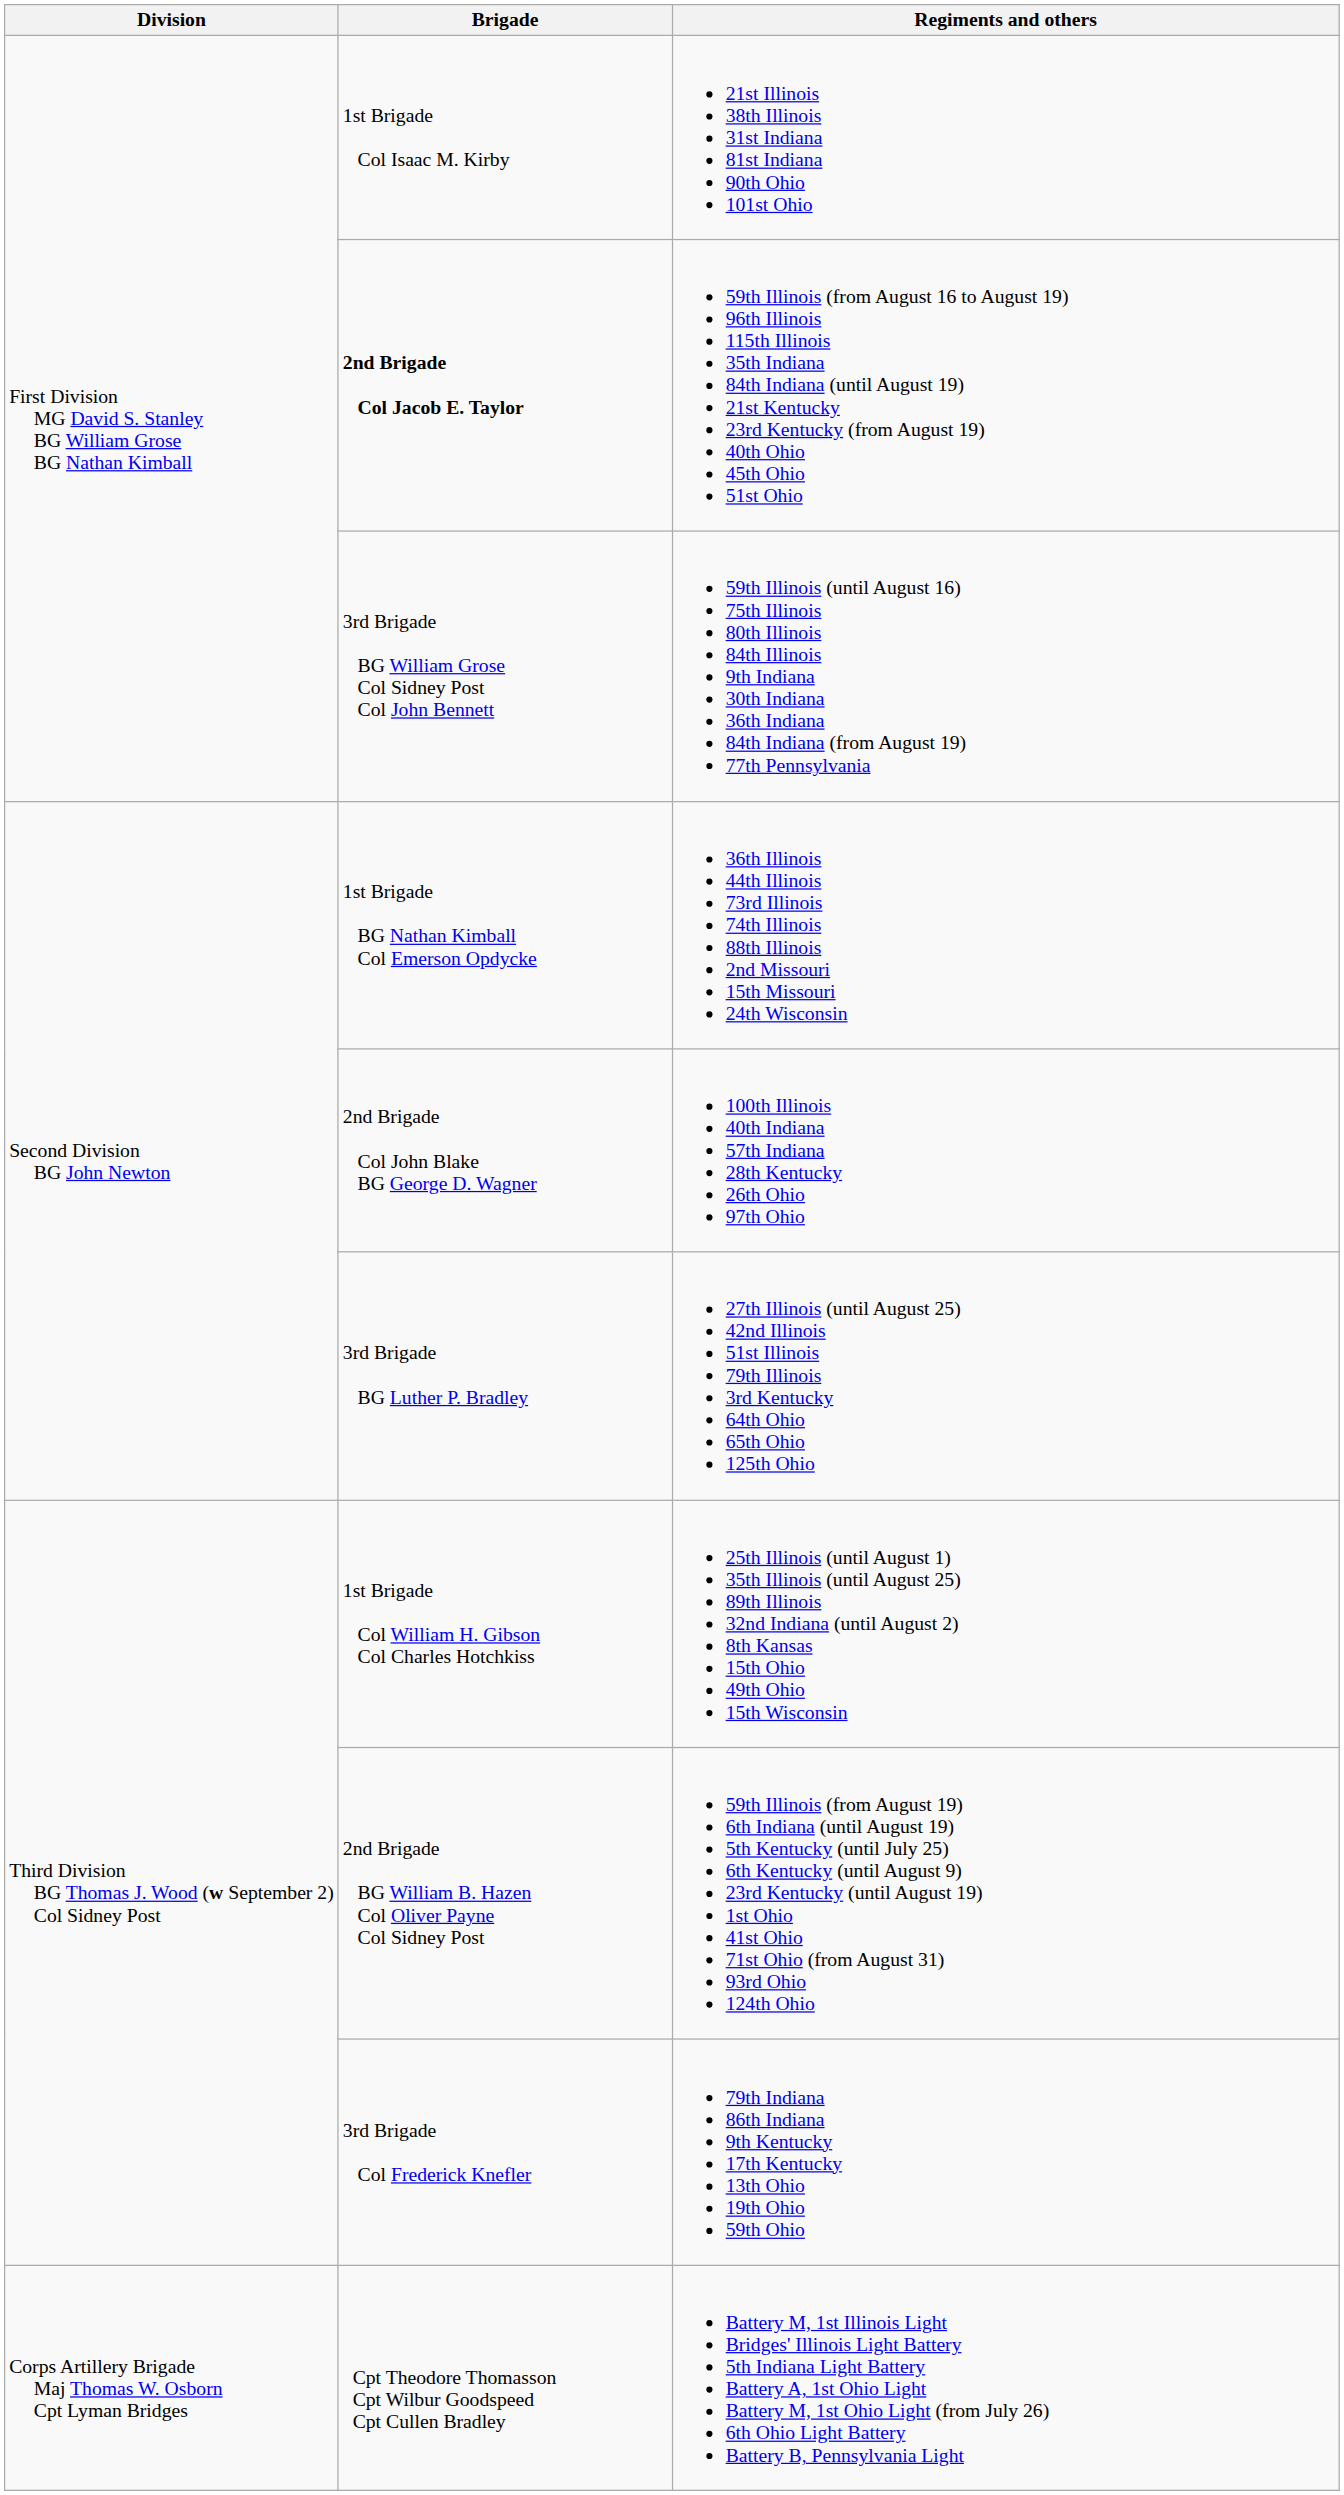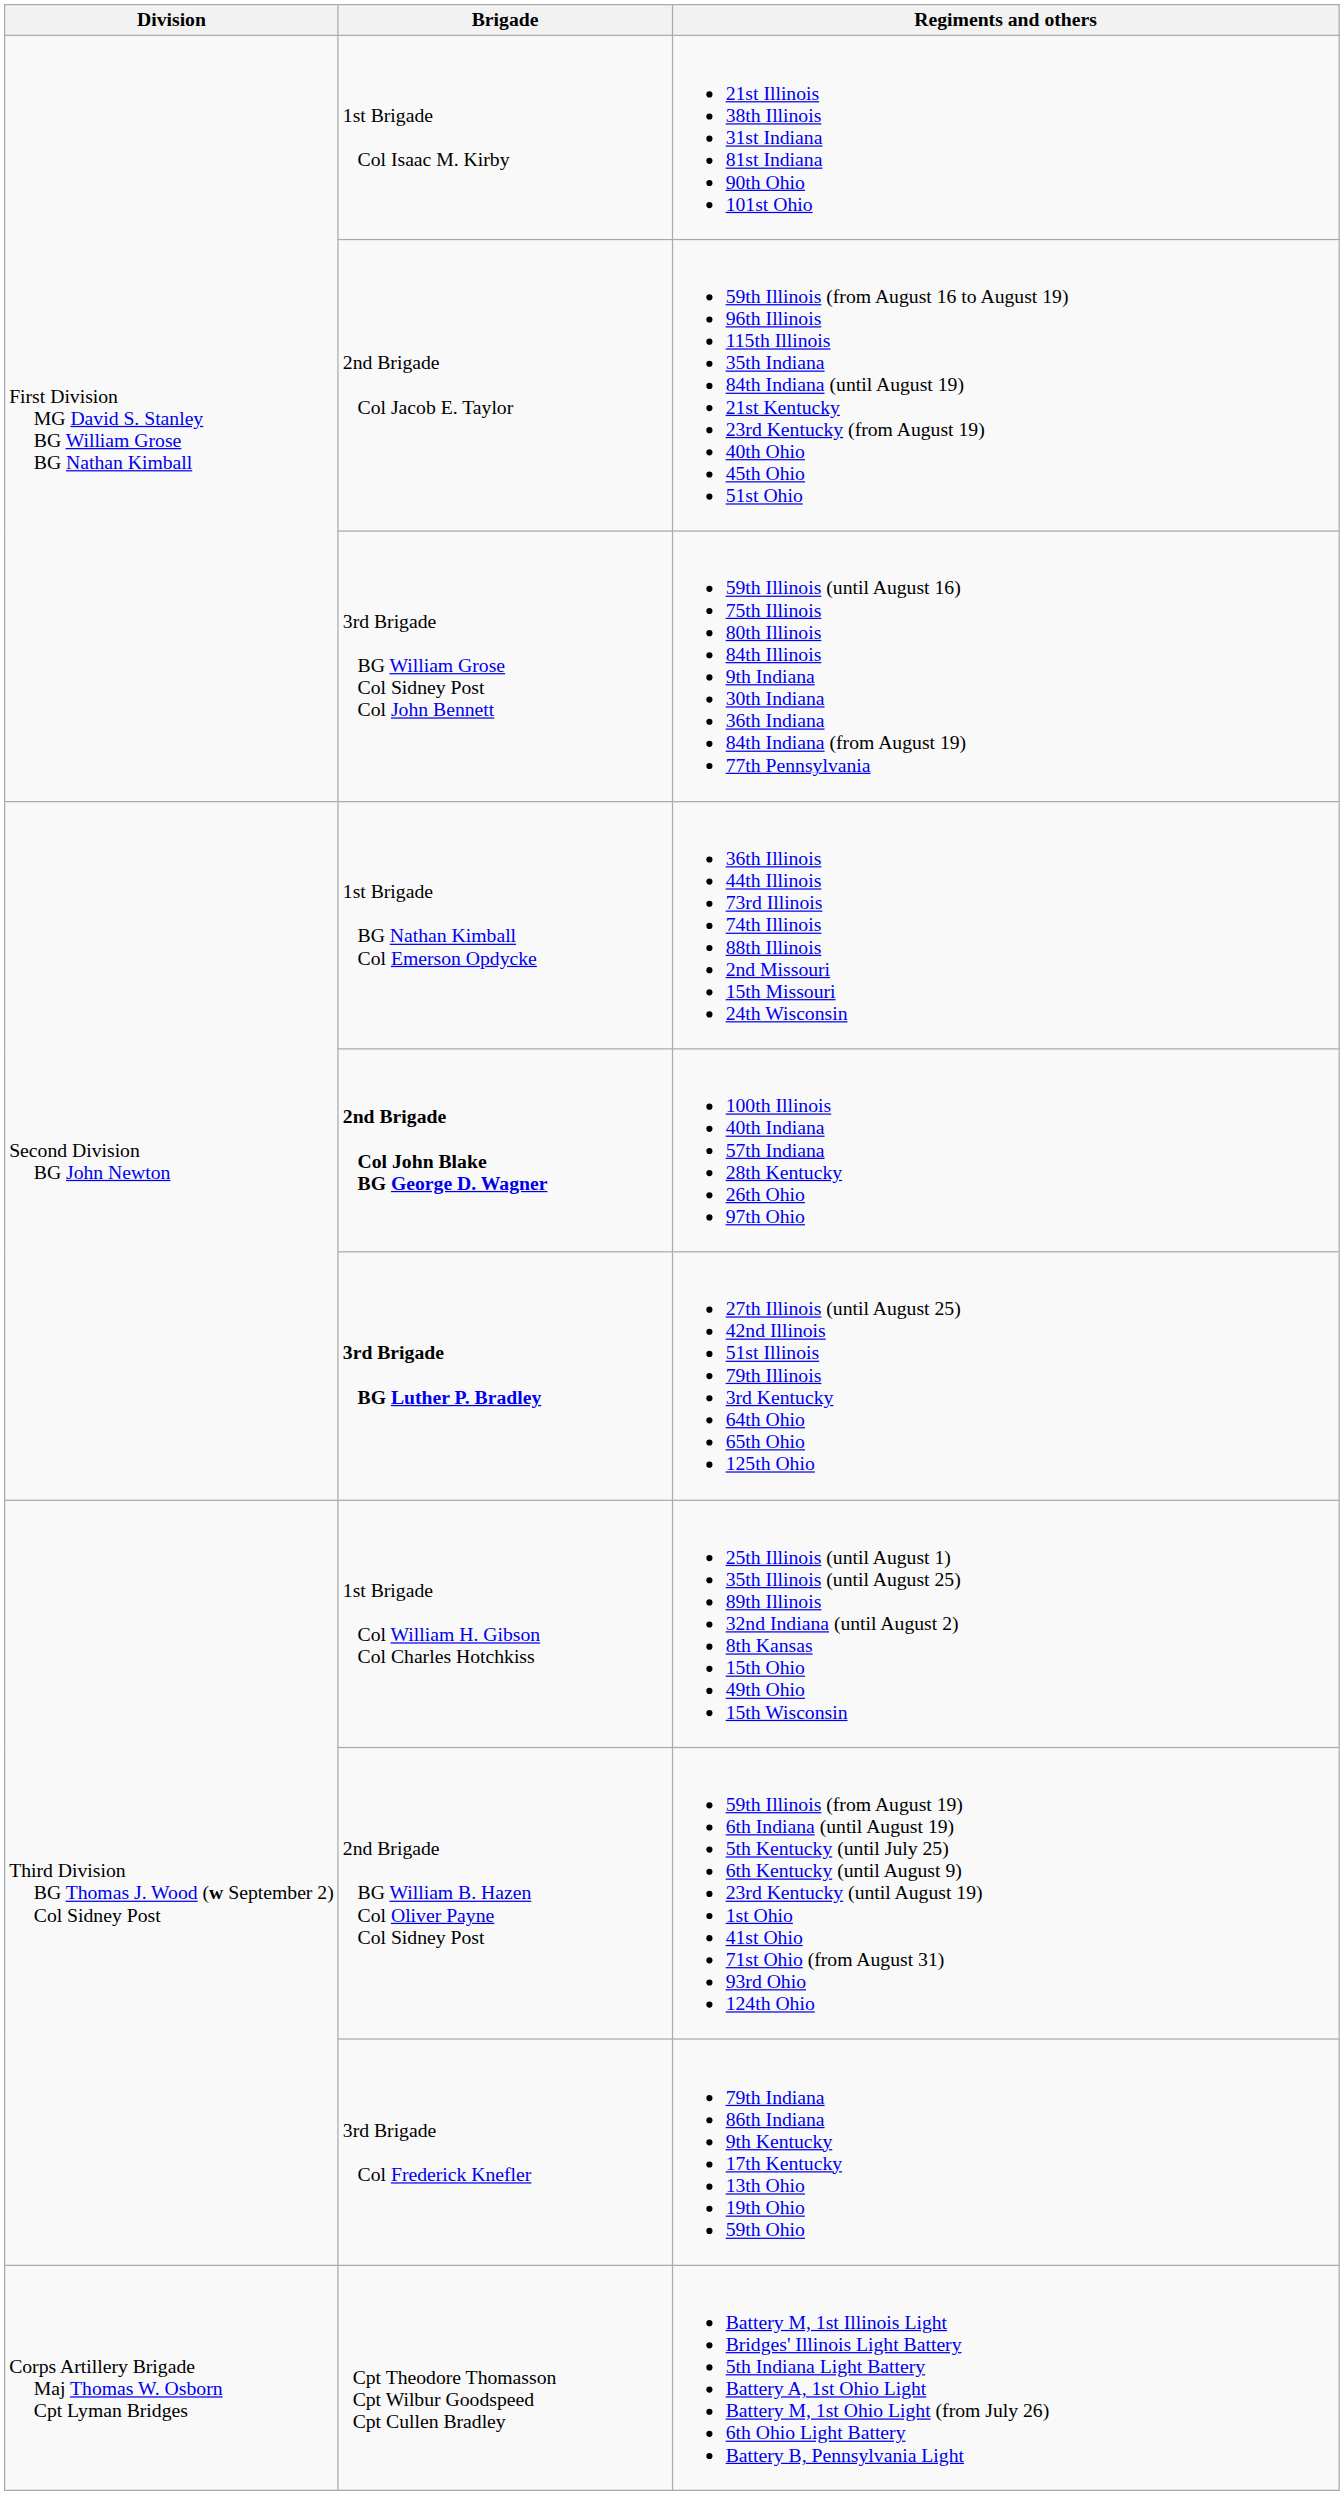(433, 385) bold -> (428, 385) normal
(440, 1150) normal -> (445, 1150) bold
(435, 1375) normal -> (442, 1375) bold
